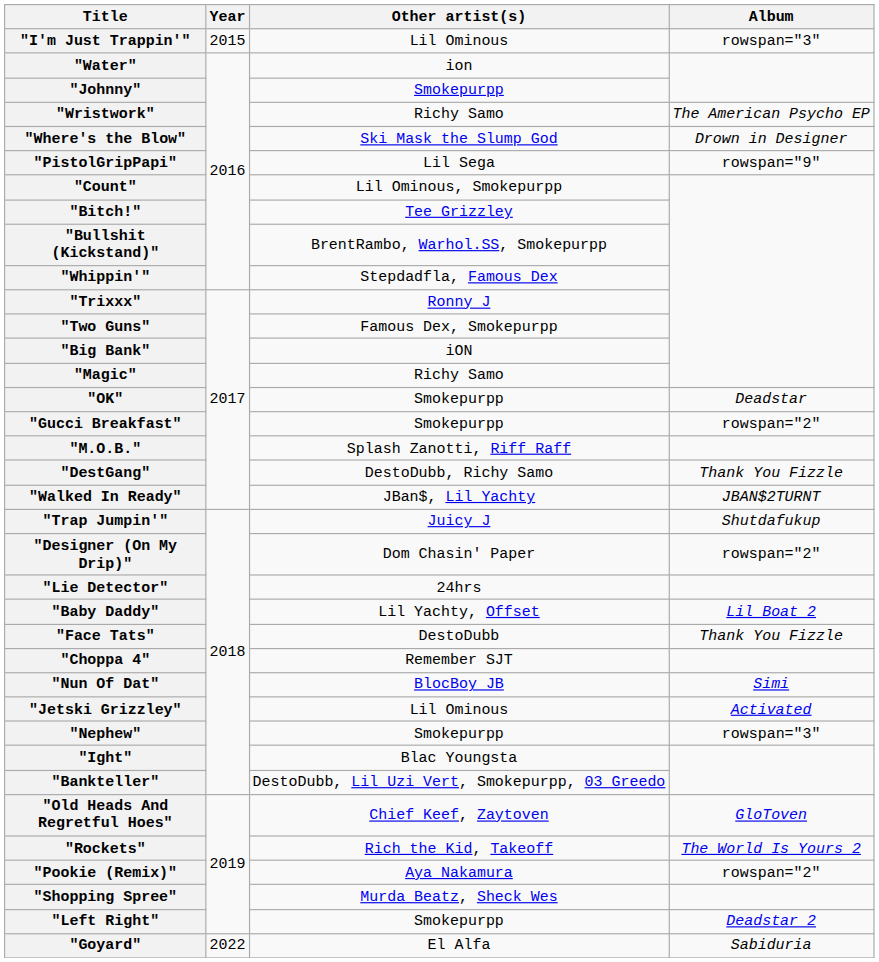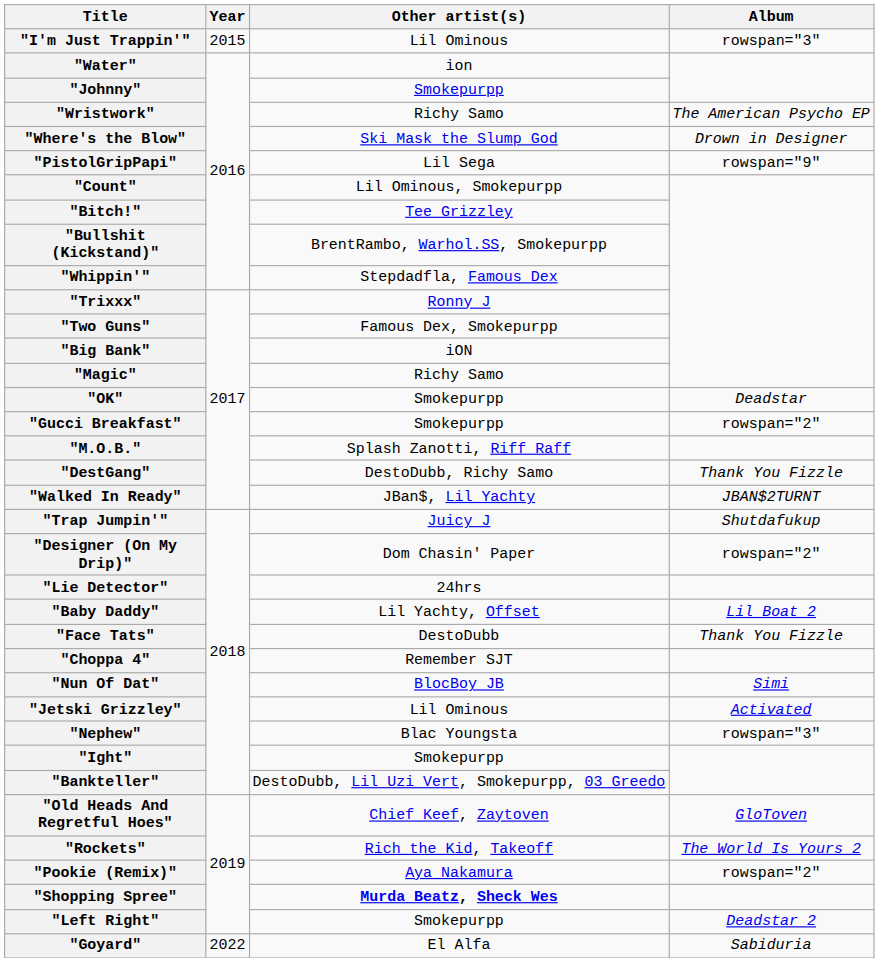(459, 733) Smokepurpp -> (459, 733) Blac Youngsta
(459, 758) Blac Youngsta -> (459, 758) Smokepurpp
(459, 897) normal -> (459, 897) bold
